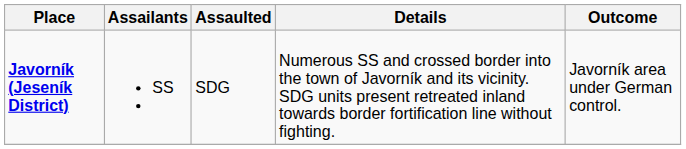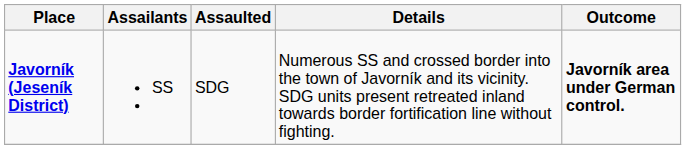(621, 87) normal -> (621, 87) bold
